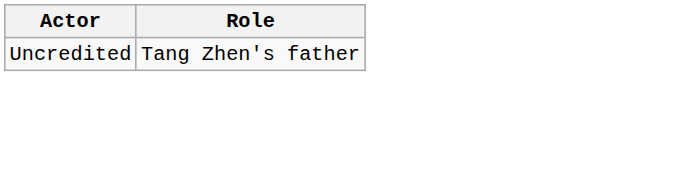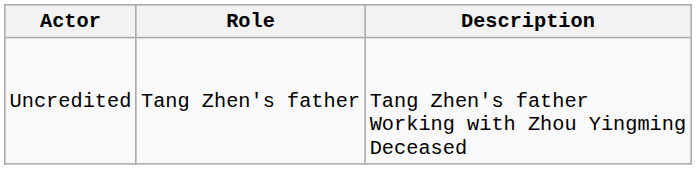+ column: (528, 21)
